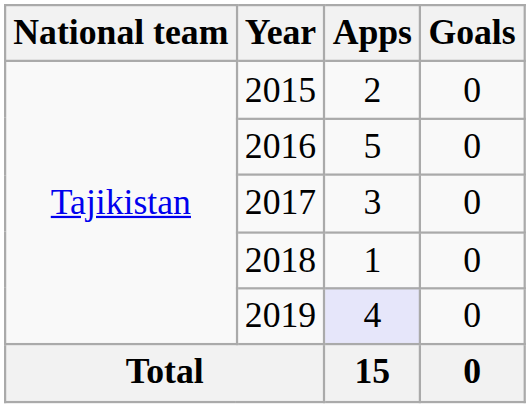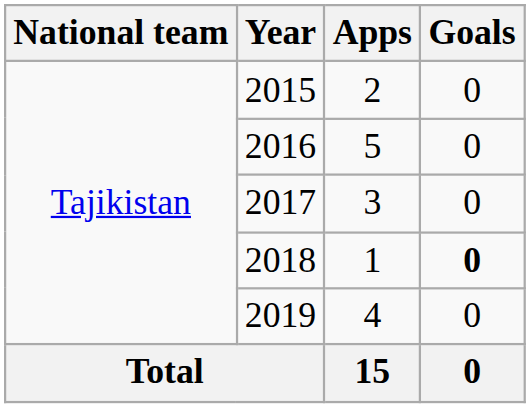(472, 259) normal -> (472, 259) bold
(372, 315) lavender background -> (372, 315) no background
